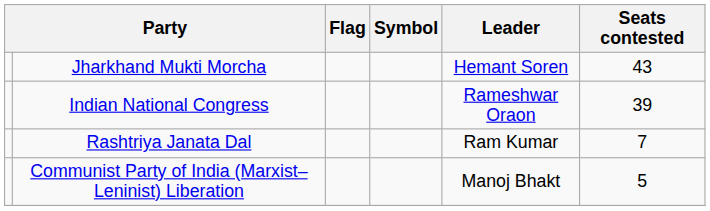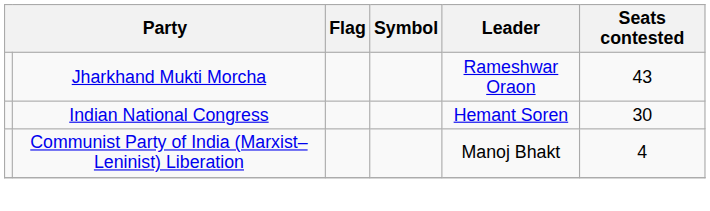(511, 66) Hemant Soren -> (511, 76) Rameshwar Oraon
(511, 104) Rameshwar Oraon -> (511, 114) Hemant Soren
(642, 104) 39 -> (642, 114) 30
- row: (169, 143)
(642, 181) 5 -> (642, 153) 4
